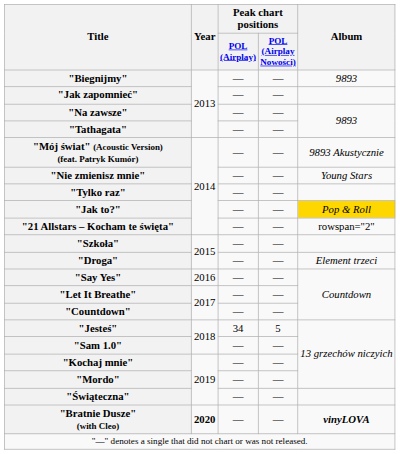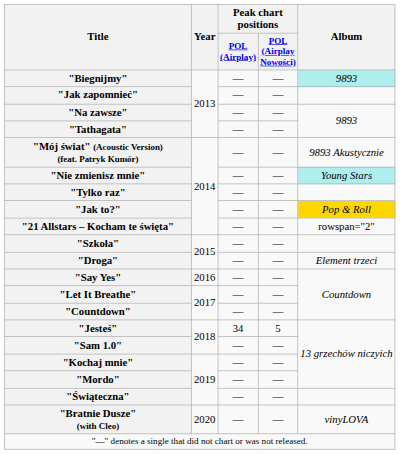(346, 78) no background -> (346, 78) paleturquoise background
(346, 175) no background -> (346, 175) paleturquoise background
(205, 419) bold -> (205, 419) normal
(346, 419) bold -> (346, 419) normal
